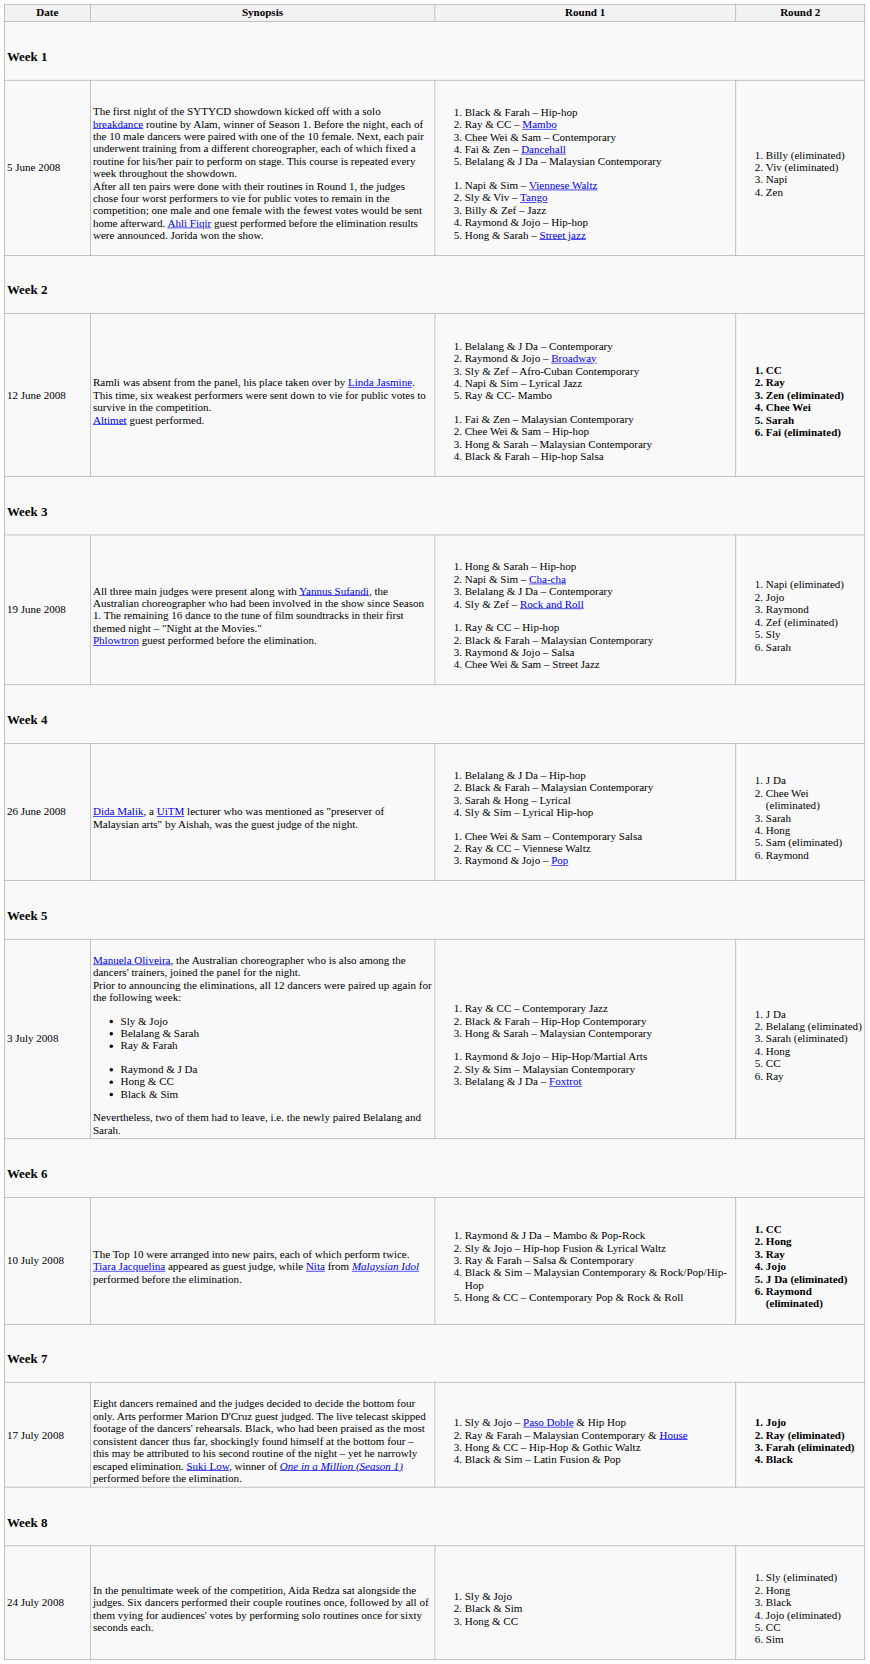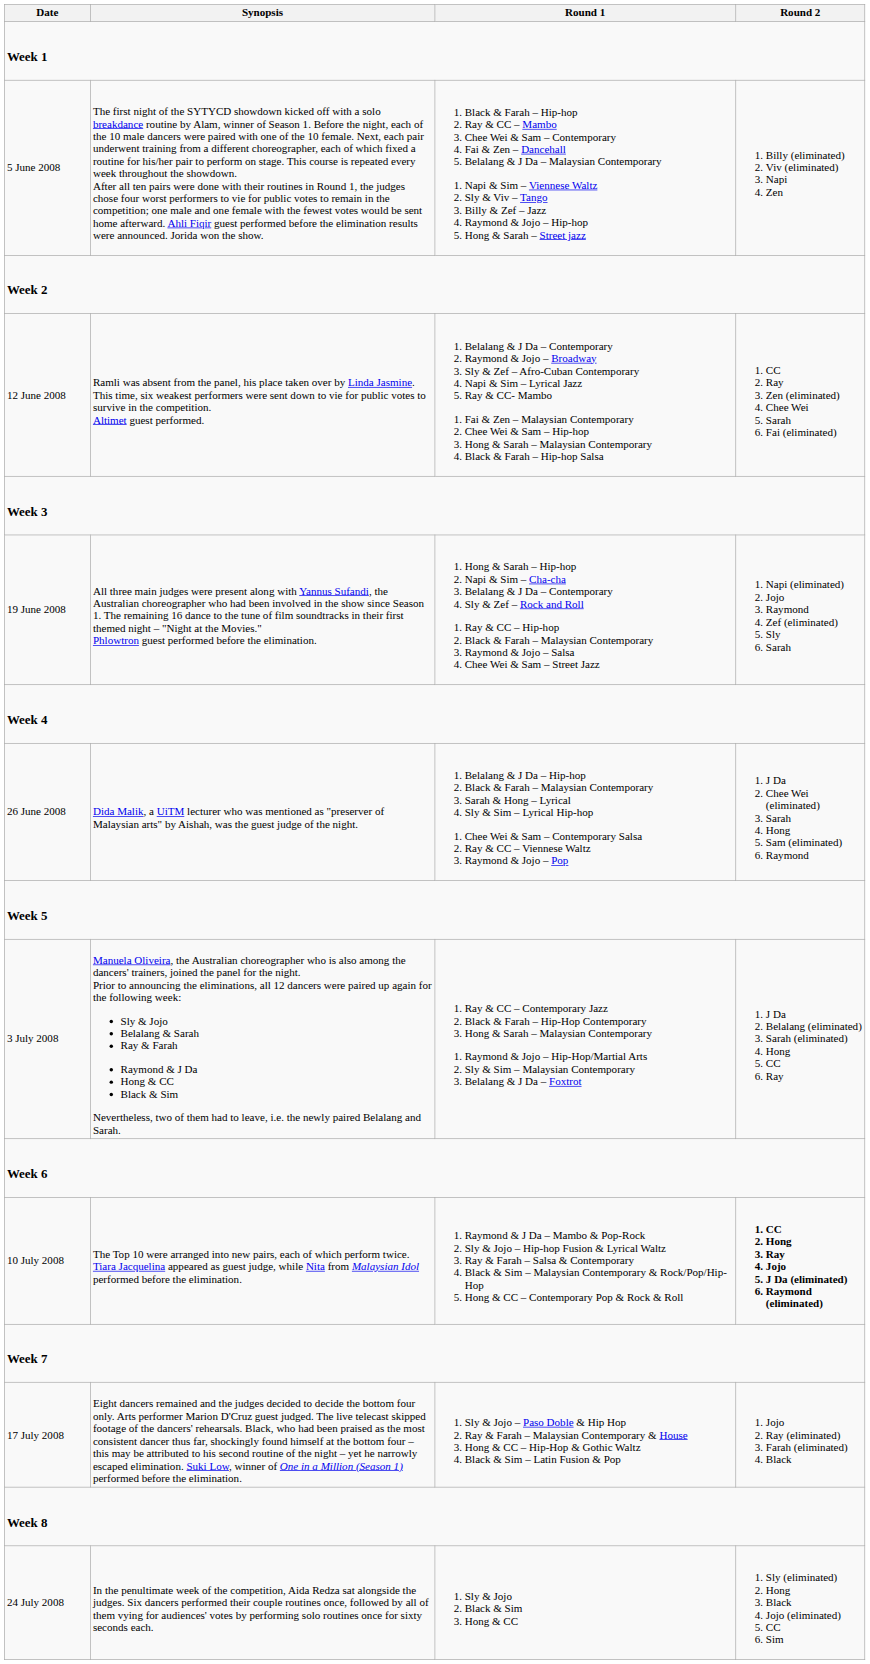(800, 401) bold -> (800, 401) normal
(800, 1441) bold -> (800, 1441) normal
